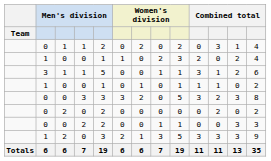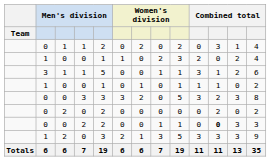(218, 124) normal -> (218, 124) bold
